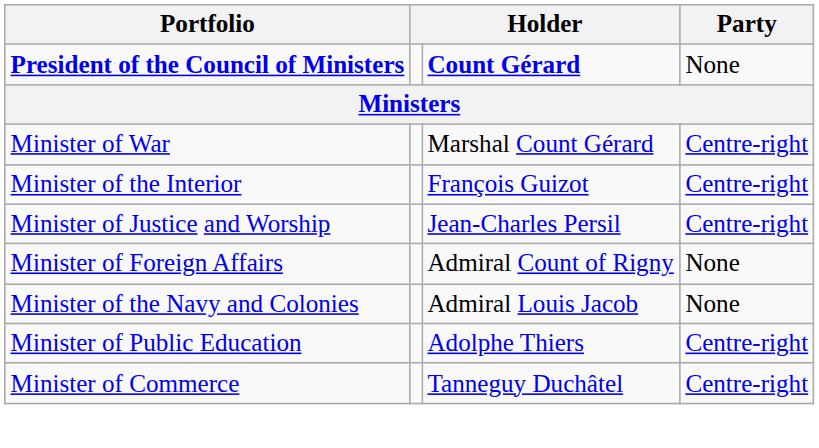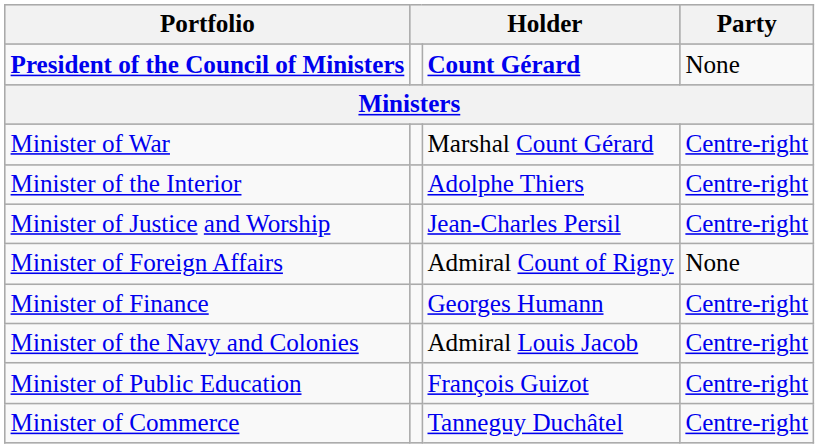(508, 183) François Guizot -> (506, 183) Adolphe Thiers
+ row: (110, 303)
(713, 303) None -> (747, 343) Centre-right
(506, 343) Adolphe Thiers -> (508, 382) François Guizot
